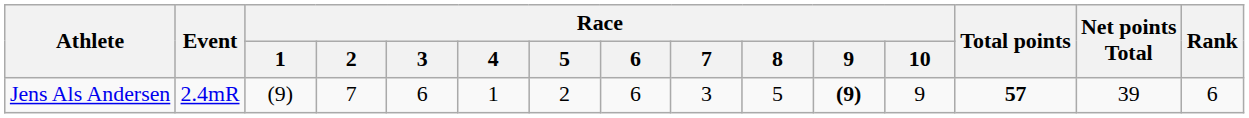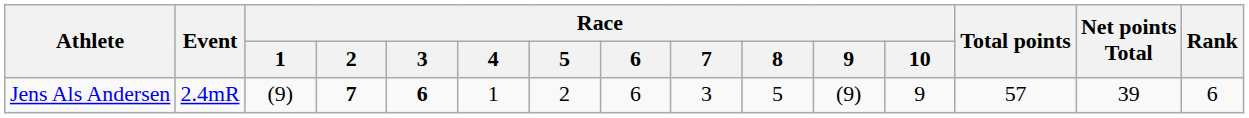(351, 95) normal -> (351, 95) bold
(422, 95) normal -> (422, 95) bold
(849, 95) bold -> (849, 95) normal
(1016, 95) bold -> (1016, 95) normal
